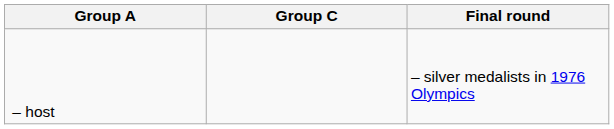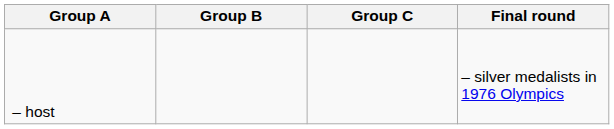+ column: (231, 16)
